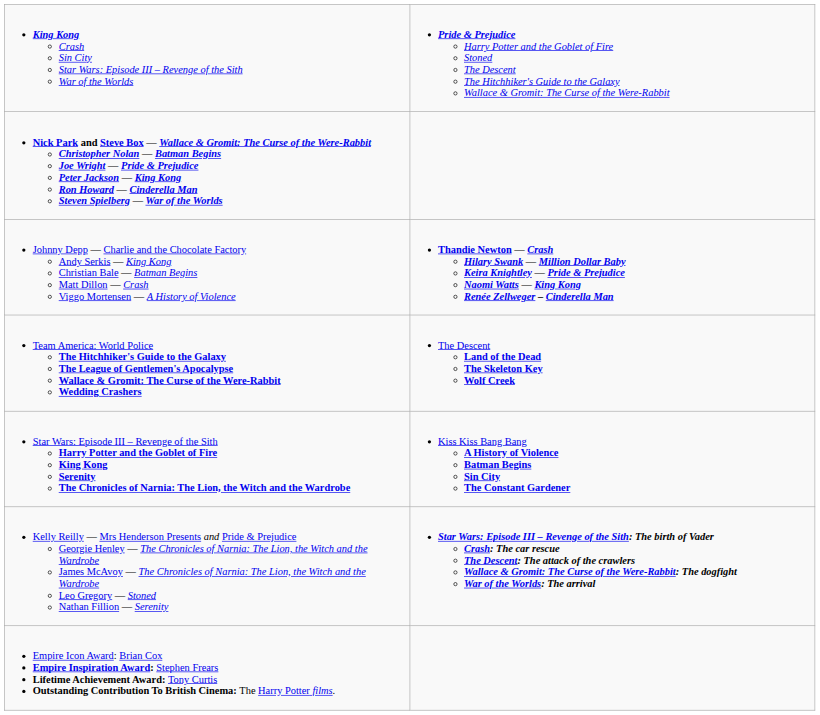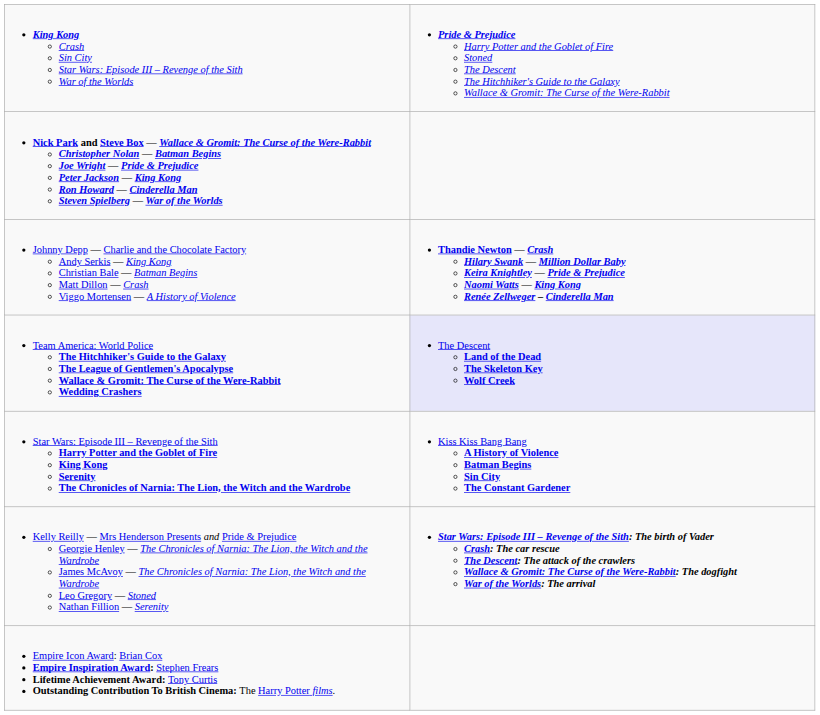(612, 363) no background -> (612, 363) lavender background
